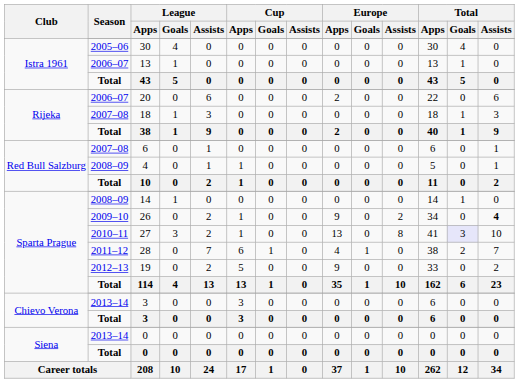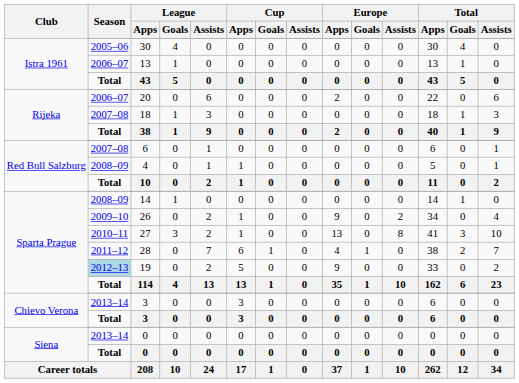(496, 217) bold -> (496, 217) normal
(463, 234) lavender background -> (463, 234) no background
(110, 268) no background -> (110, 268) lightblue background
